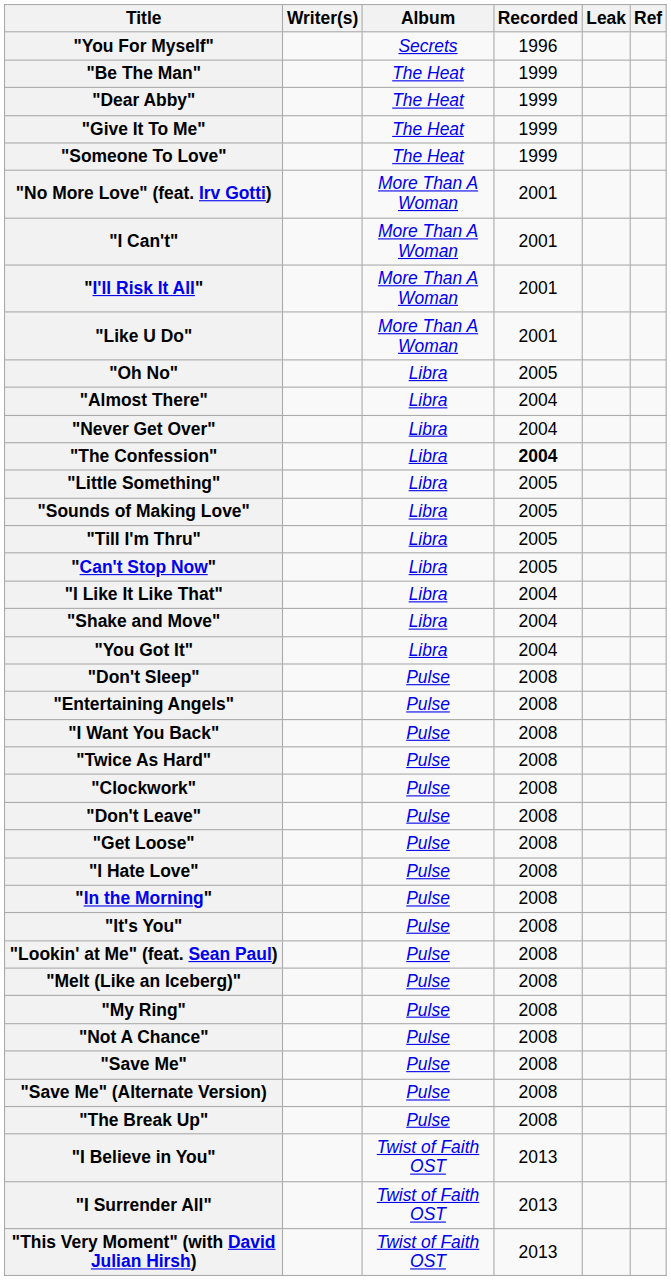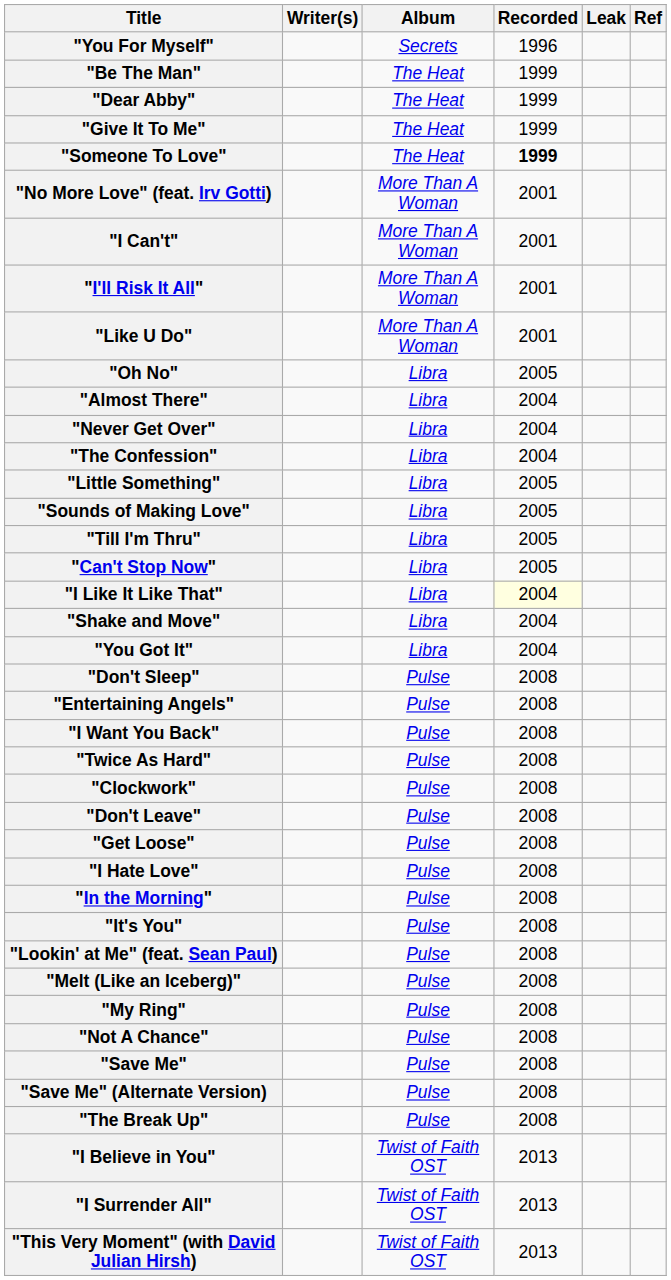(538, 156) normal -> (538, 156) bold
(538, 456) bold -> (538, 456) normal
(538, 594) no background -> (538, 594) lightyellow background
